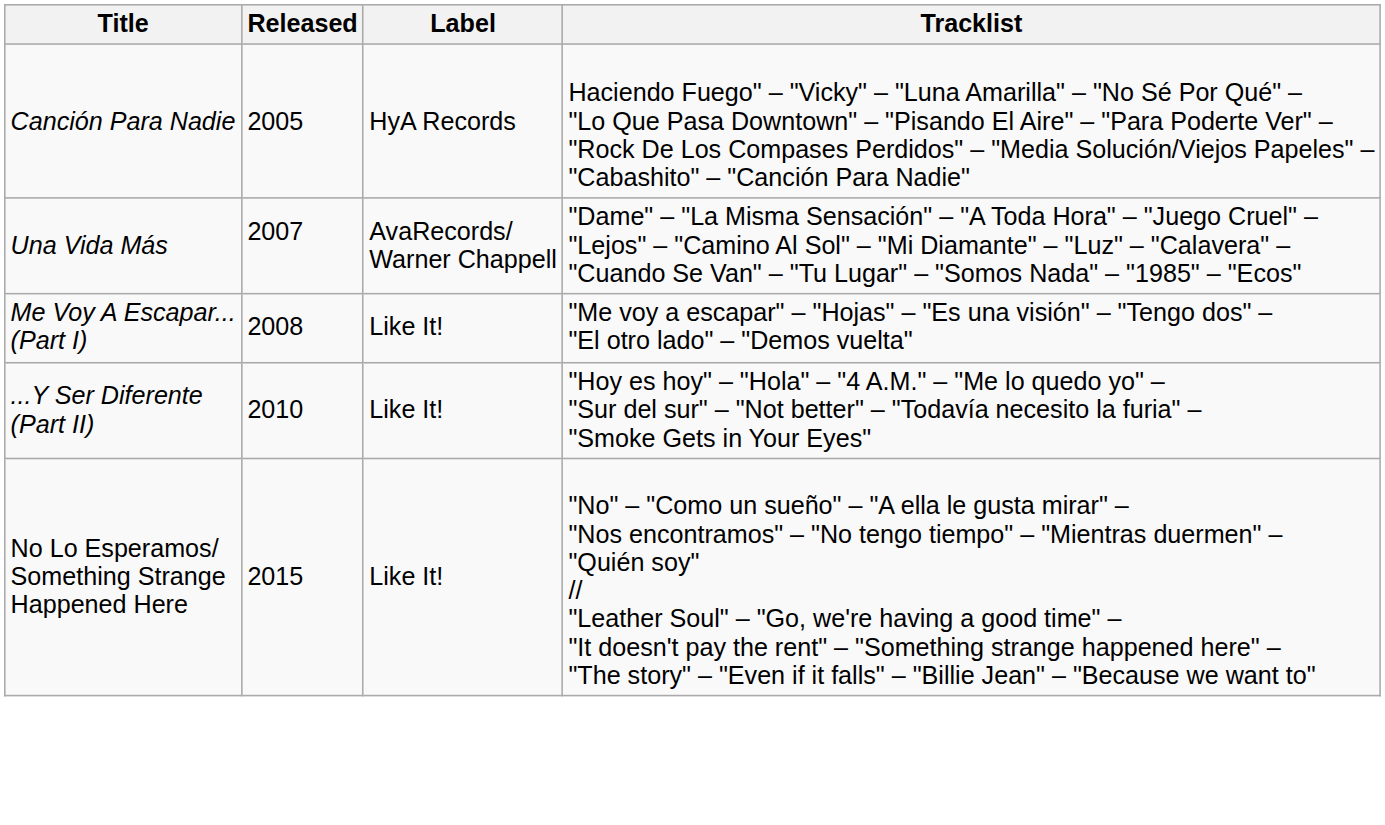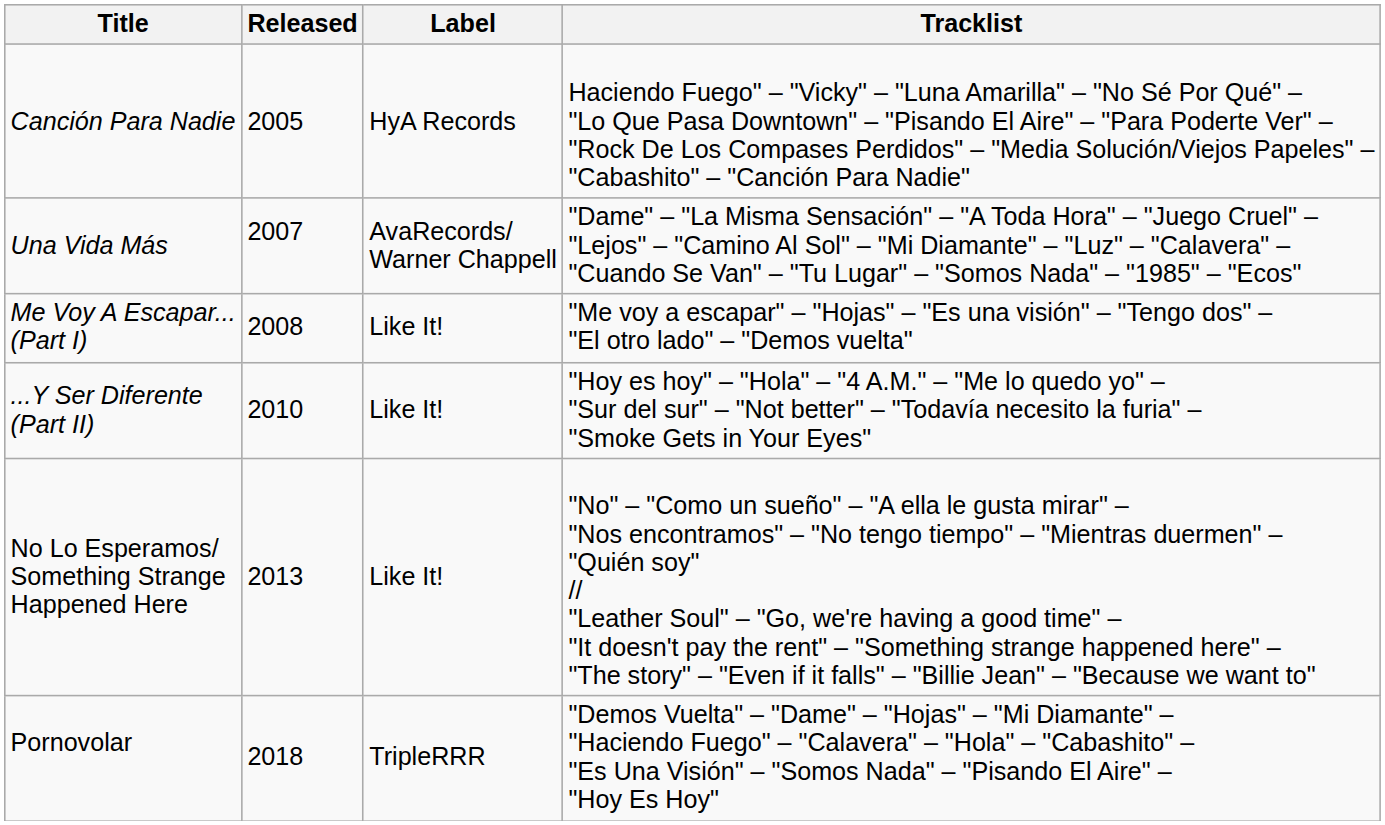(275, 576) 2015 -> (275, 576) 2013
+ row: (71, 743)
